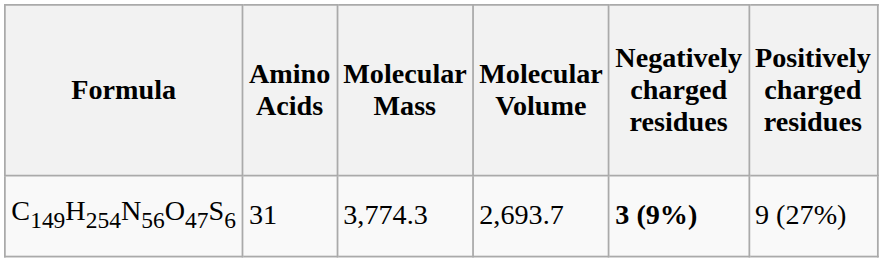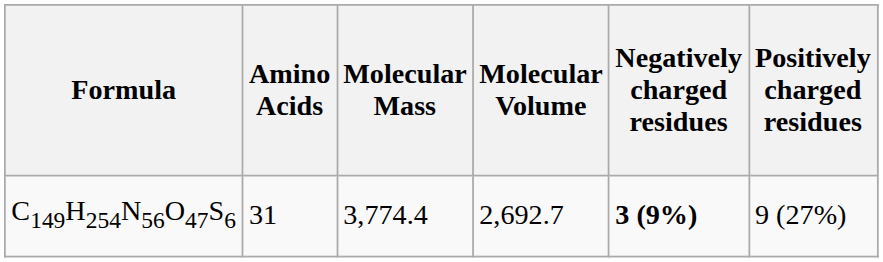(386, 215) 3,774.3 -> (386, 215) 3,774.4
(522, 215) 2,693.7 -> (522, 215) 2,692.7
